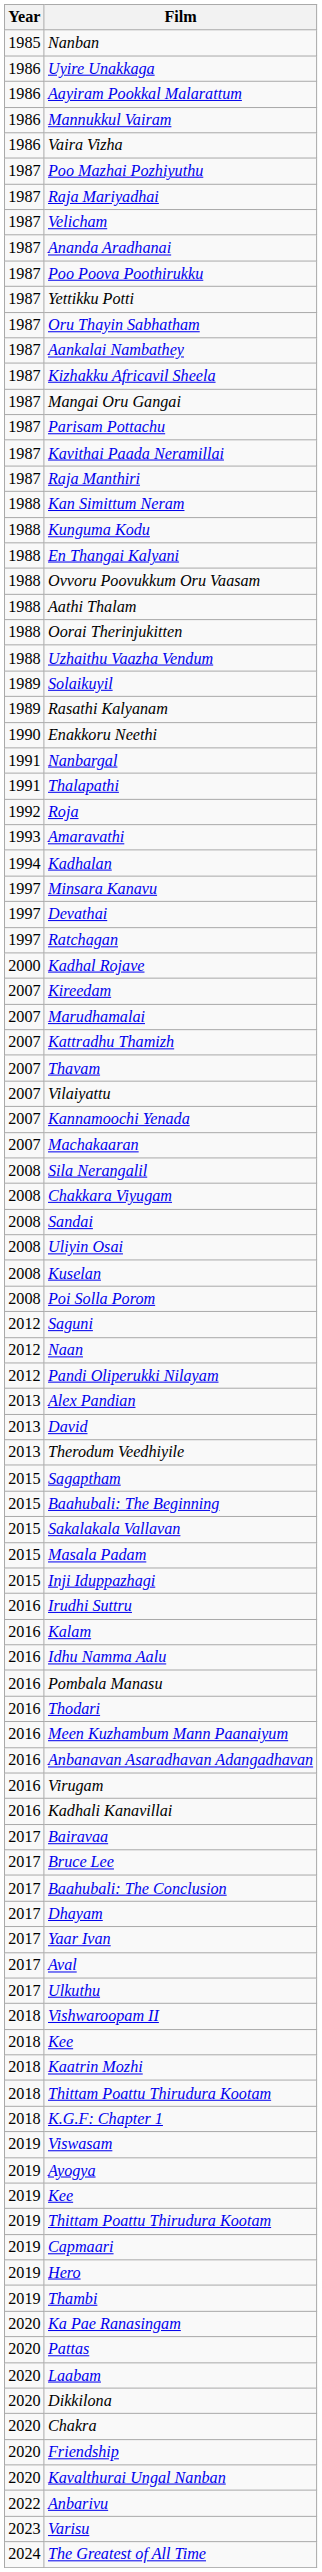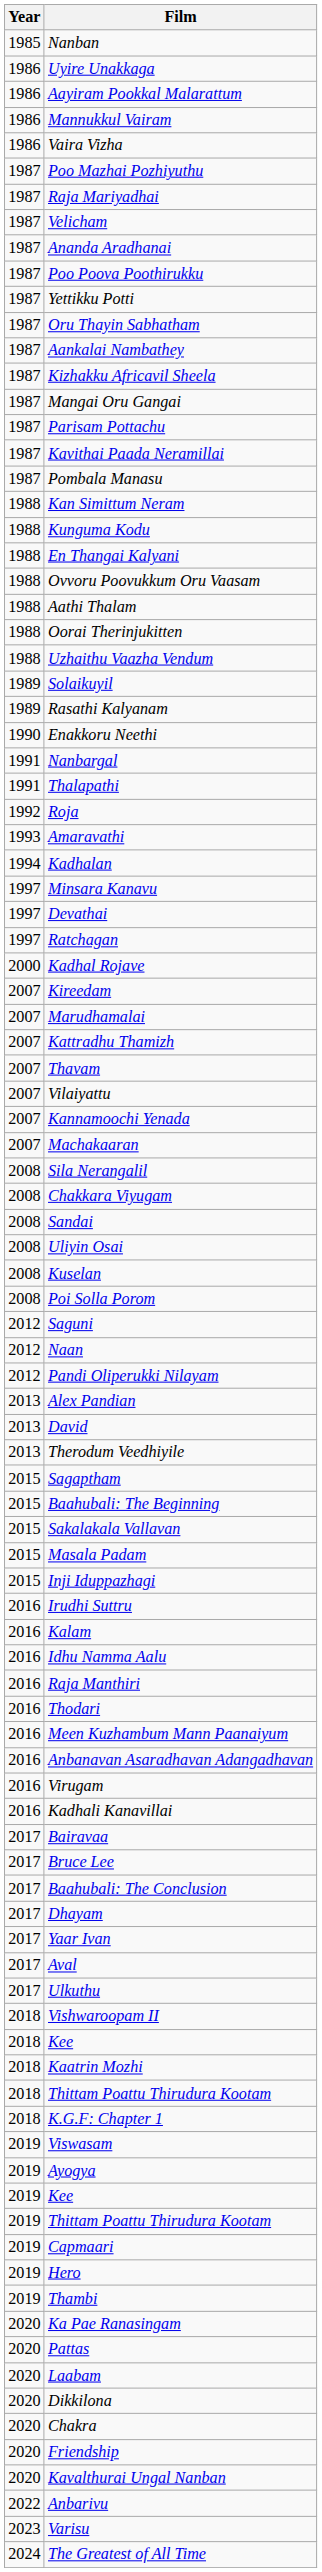(94, 478) Raja Manthiri -> (105, 478) Pombala Manasu
(105, 1683) Pombala Manasu -> (94, 1683) Raja Manthiri
